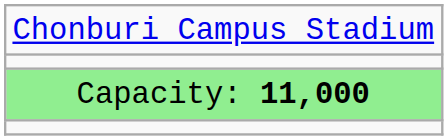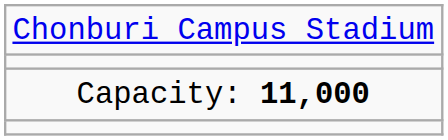(223, 94) lightgreen background -> (223, 94) no background
